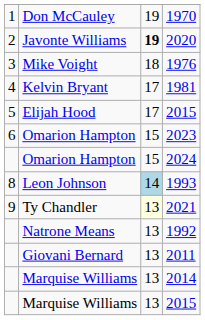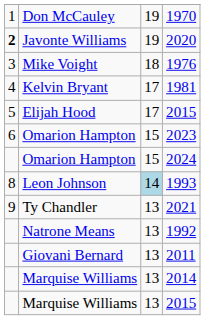(12, 40) normal -> (12, 40) bold
(152, 40) bold -> (152, 40) normal
(152, 207) lightyellow background -> (152, 207) no background
